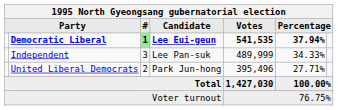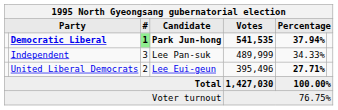(184, 40) Lee Eui-geun -> (187, 40) Park Jun-hong
(187, 69) Park Jun-hong -> (184, 69) Lee Eui-geun
(309, 69) normal -> (309, 69) bold
